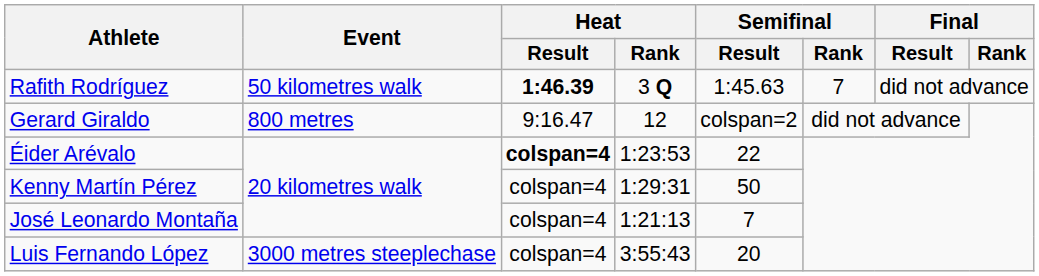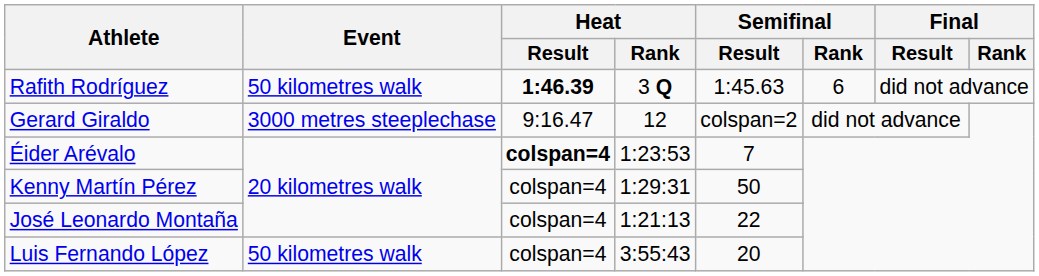(838, 87) 7 -> (838, 87) 6
(301, 120) 800 metres -> (372, 120) 3000 metres steeplechase
(749, 154) 22 -> (749, 154) 7
(749, 221) 7 -> (749, 221) 22
(372, 254) 3000 metres steeplechase -> (335, 254) 50 kilometres walk
